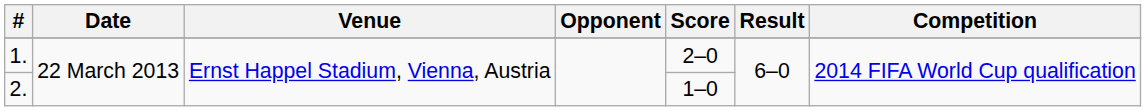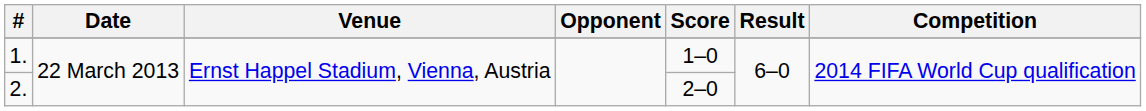(700, 55) 2–0 -> (700, 55) 1–0
(700, 88) 1–0 -> (700, 88) 2–0
